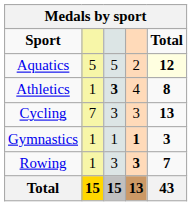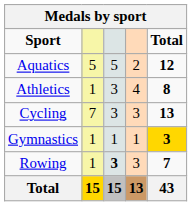(167, 65) lightyellow background -> (167, 65) no background
(114, 89) bold -> (114, 89) normal
(136, 138) bold -> (136, 138) normal
(167, 138) no background -> (167, 138) gold background
(114, 163) normal -> (114, 163) bold
(136, 163) bold -> (136, 163) normal
